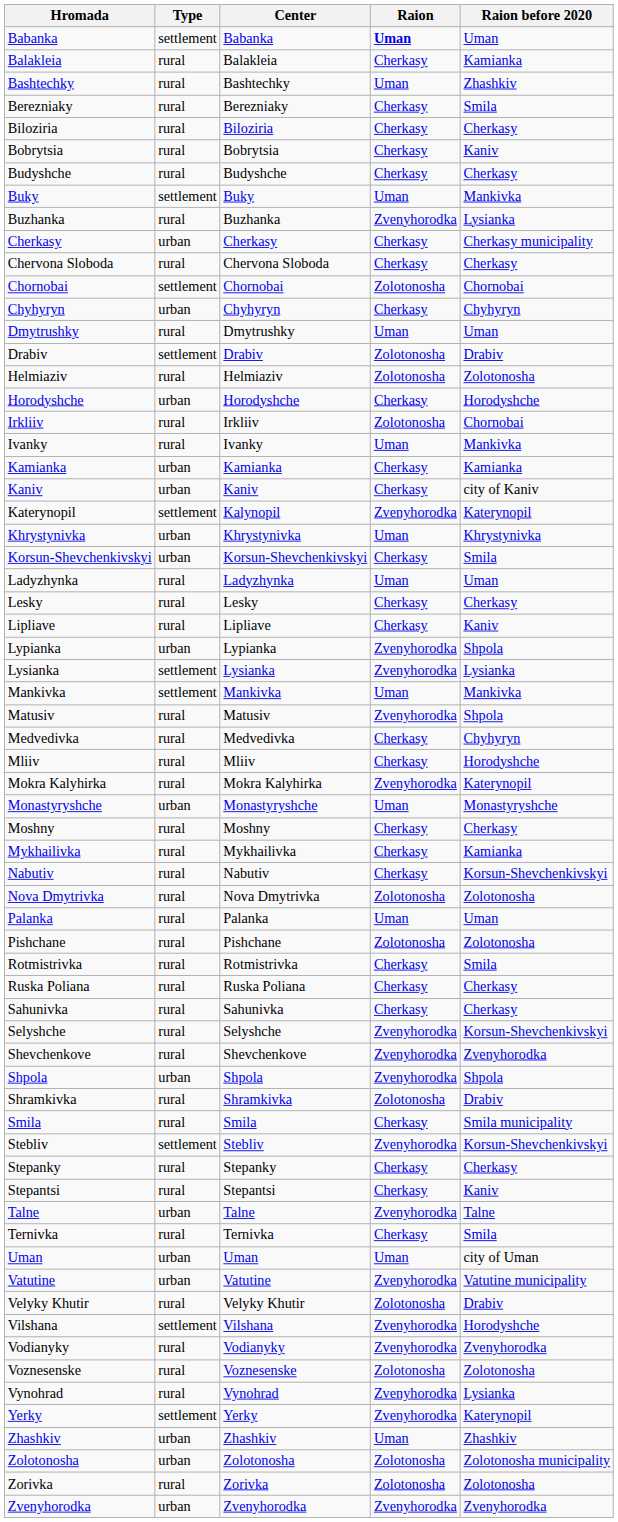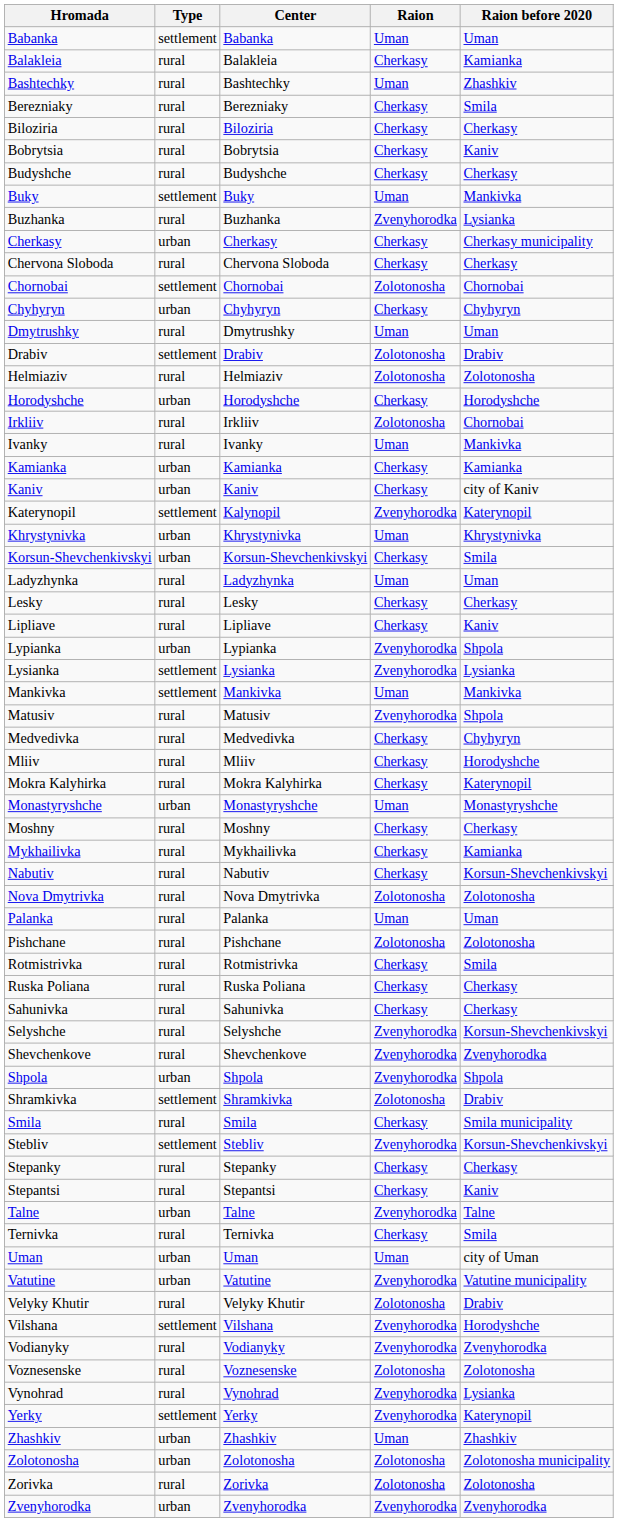(392, 38) bold -> (391, 38) normal
(415, 783) Zvenyhorodka -> (401, 783) Cherkasy
(172, 1099) rural -> (188, 1099) settlement
